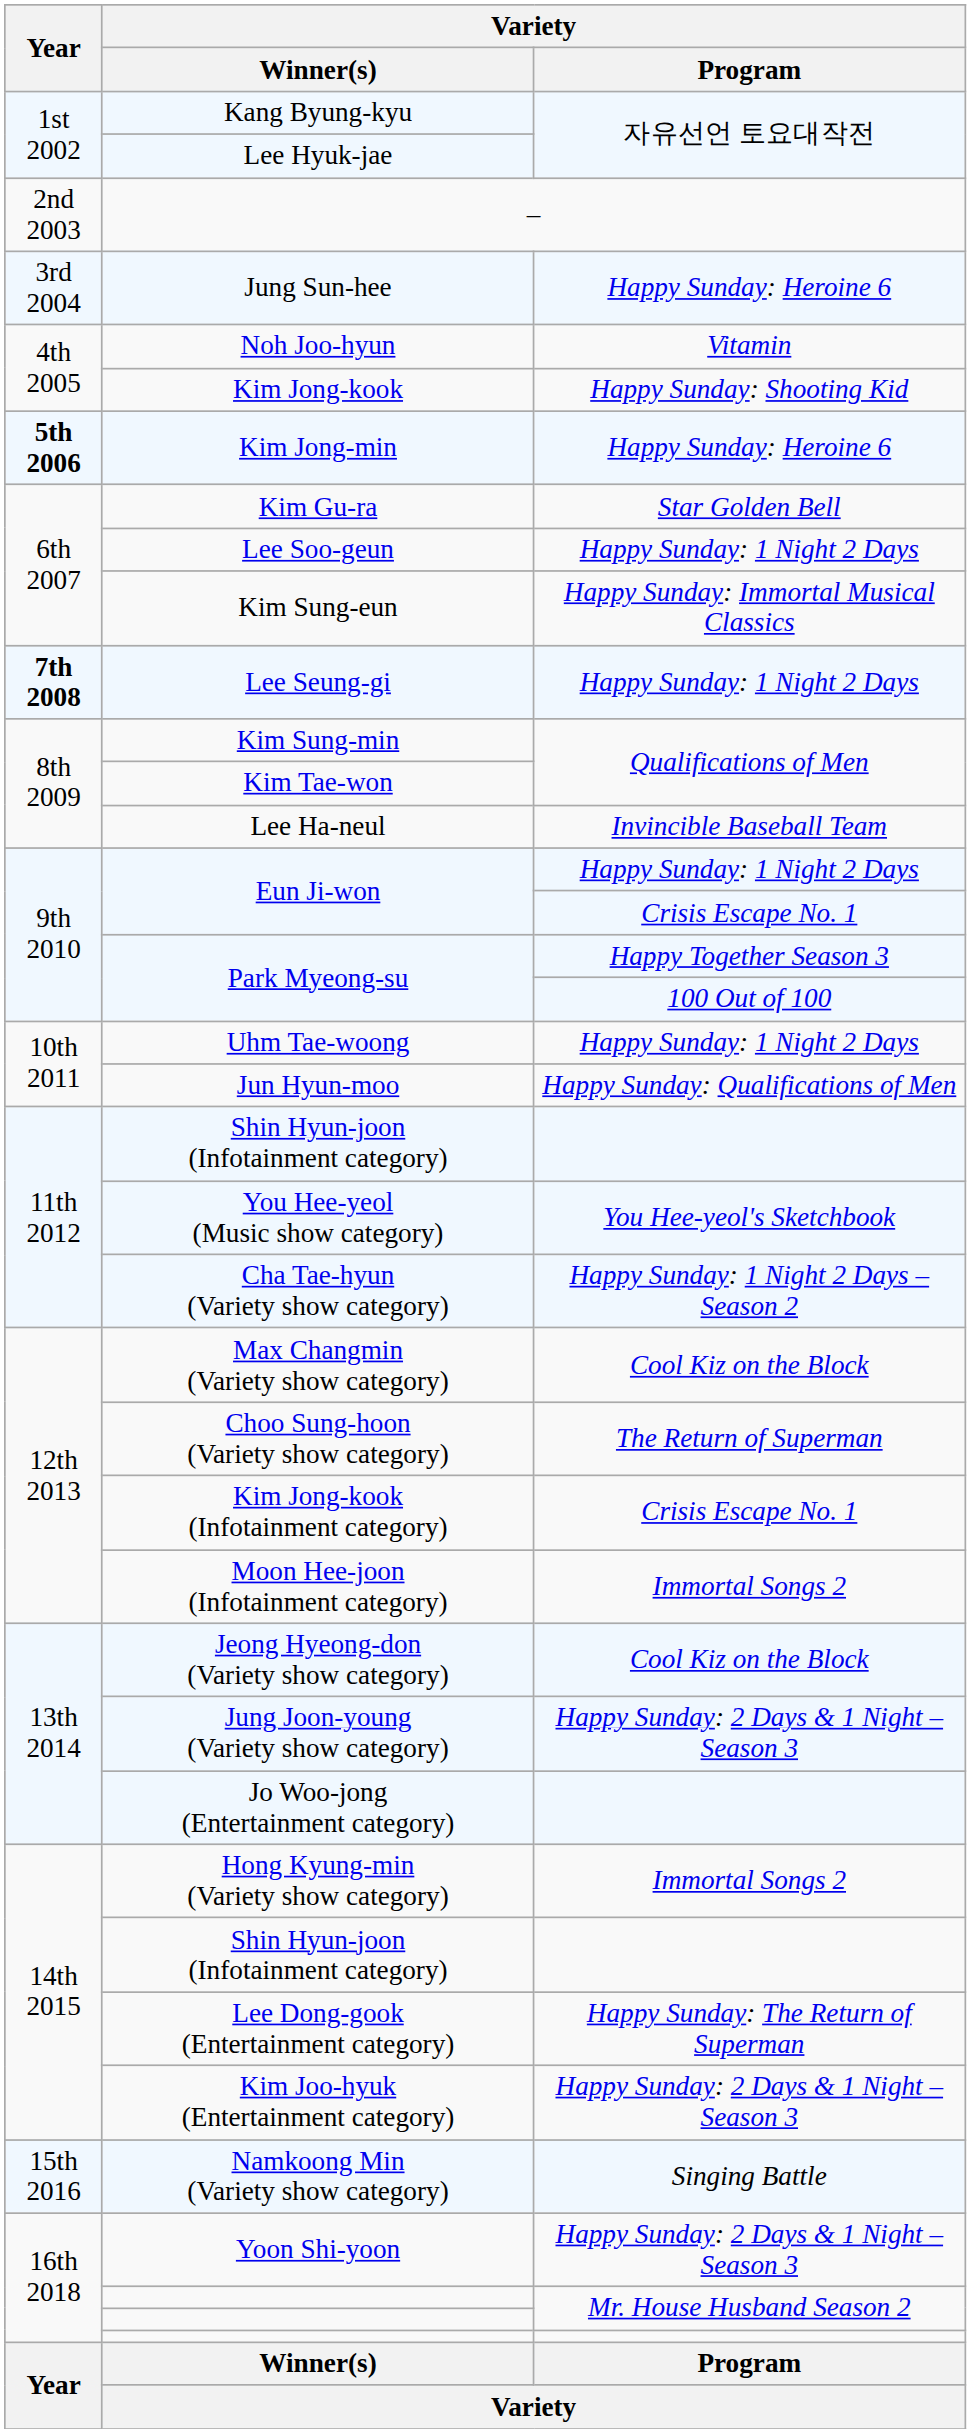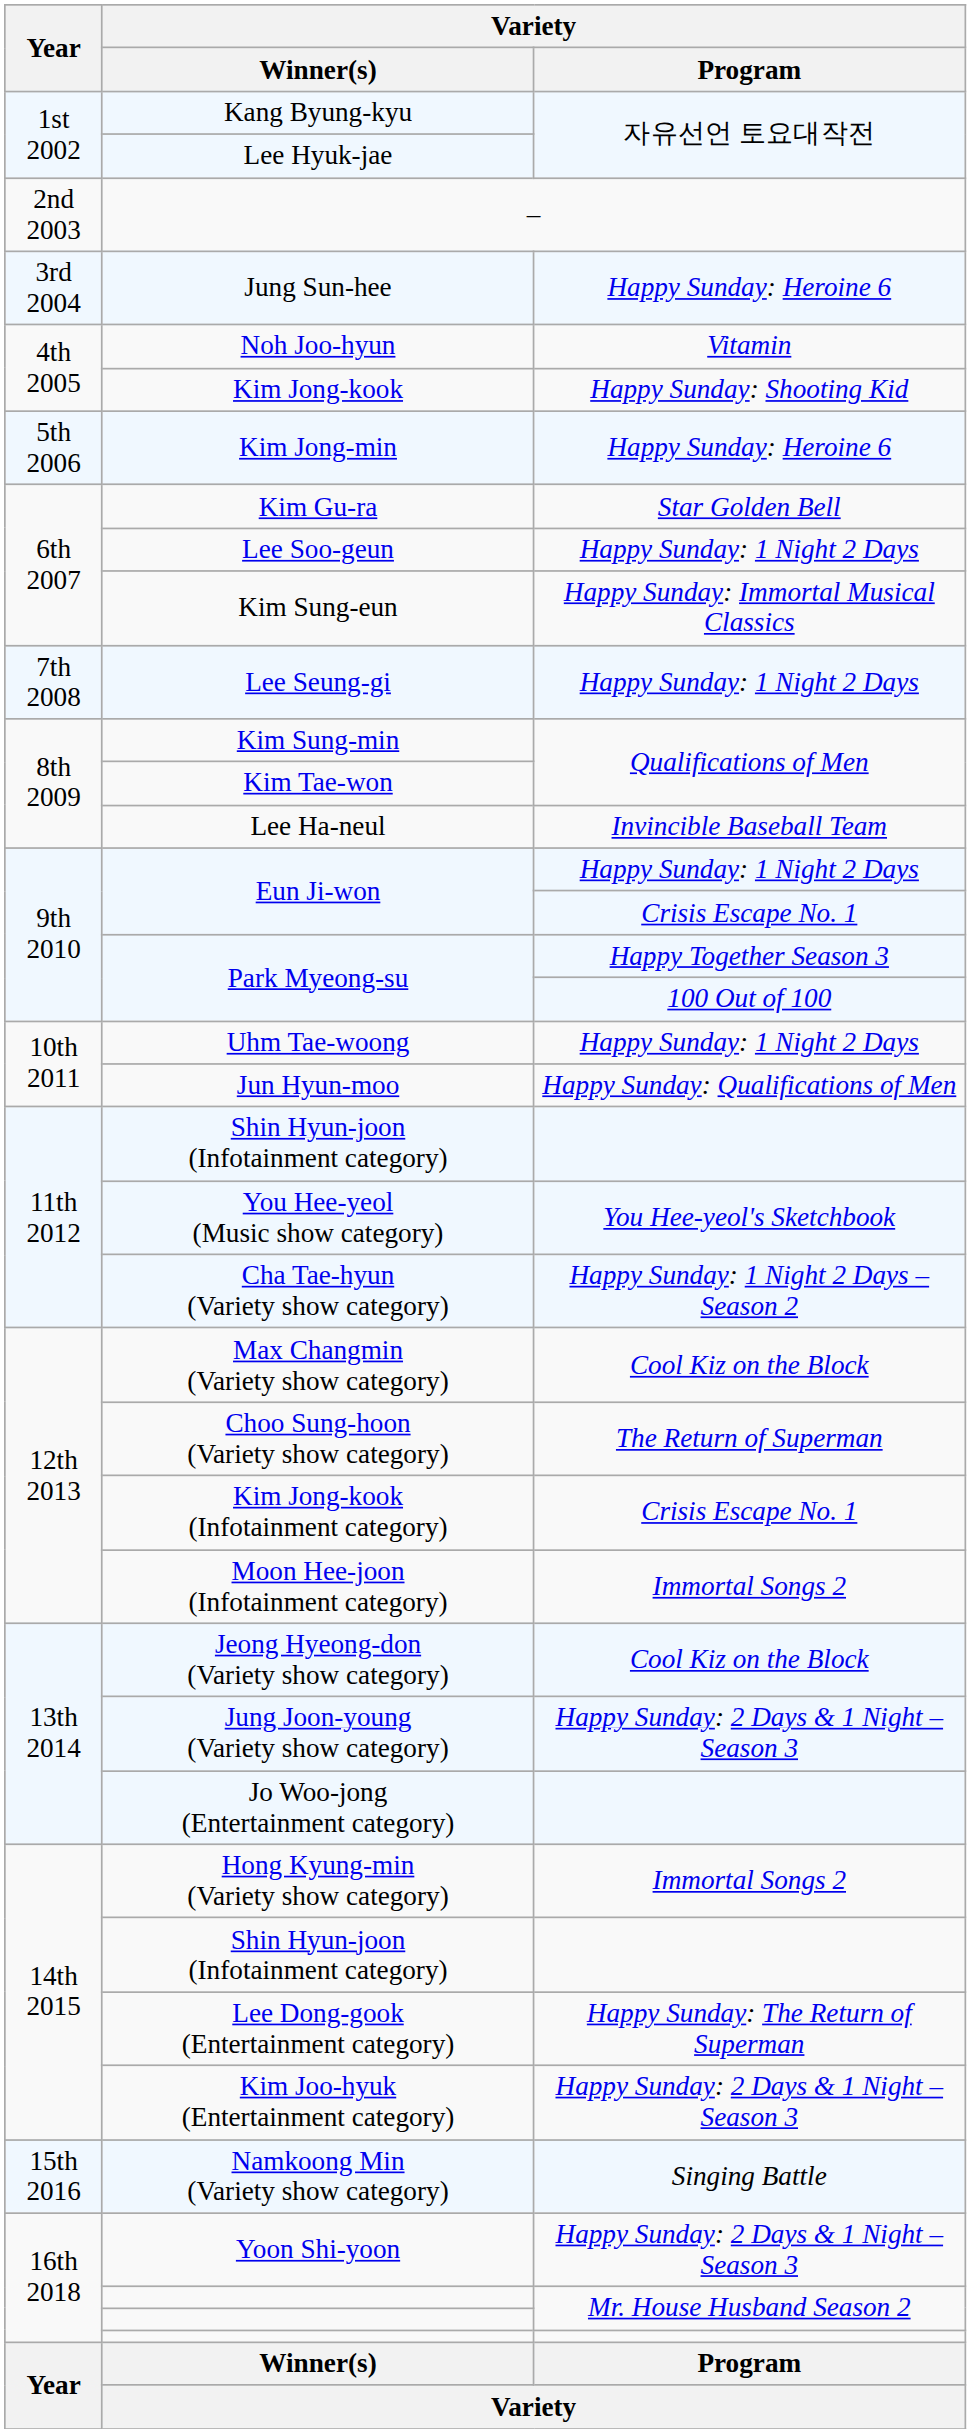(54, 447) bold -> (54, 447) normal
(54, 681) bold -> (54, 681) normal
